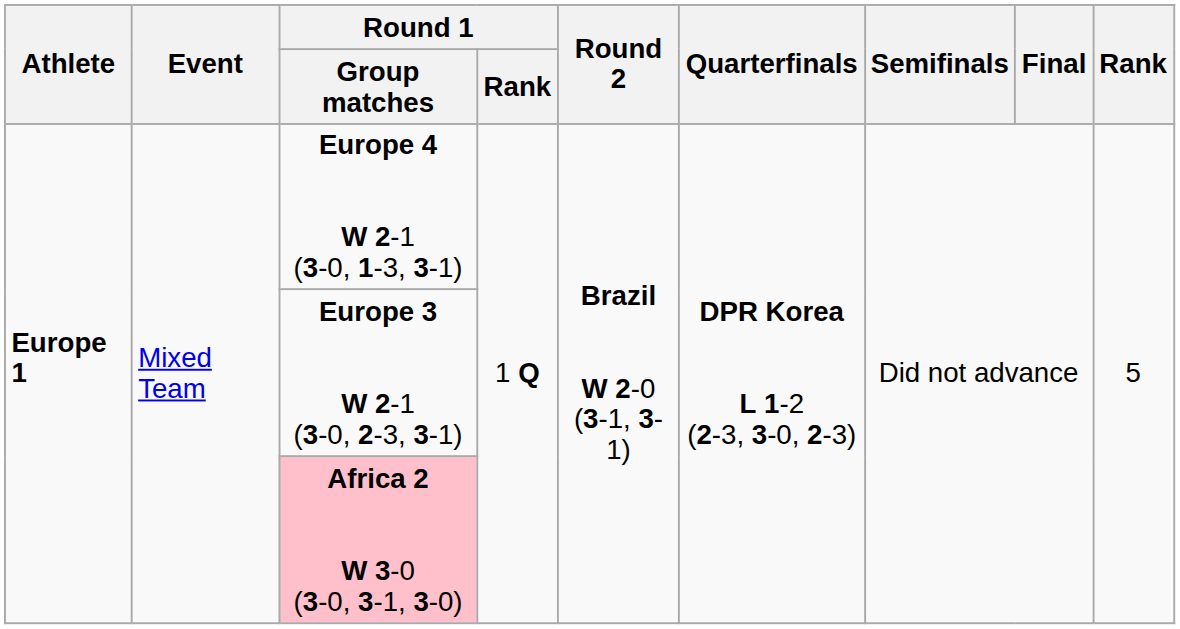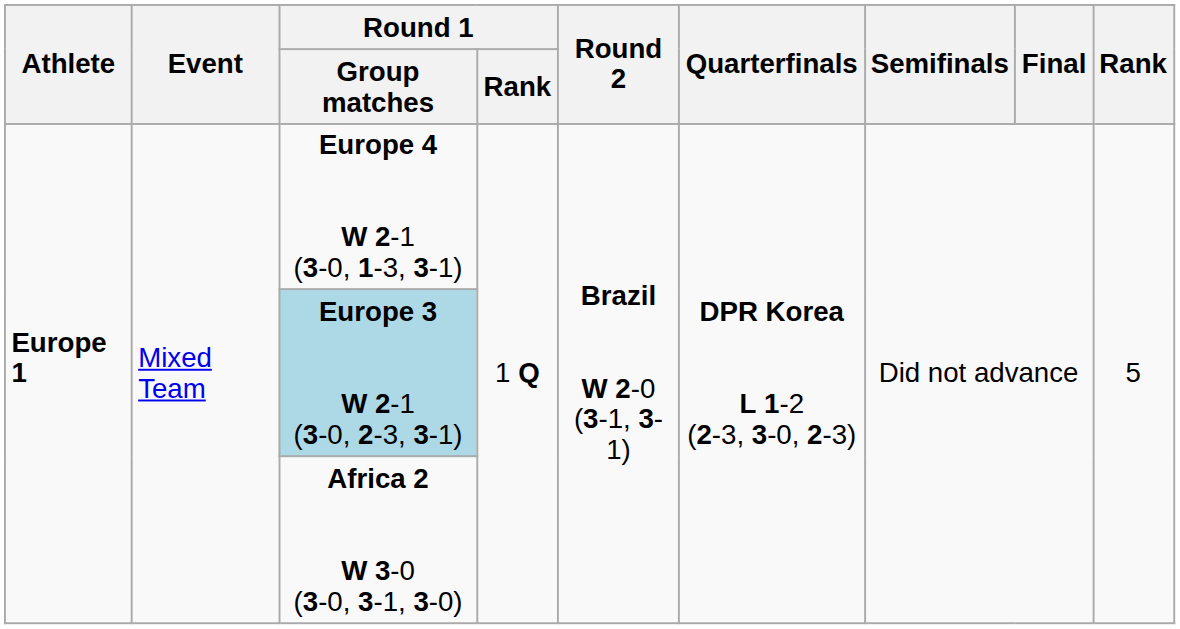(378, 373) no background -> (378, 373) lightblue background
(378, 540) pink background -> (378, 540) no background
